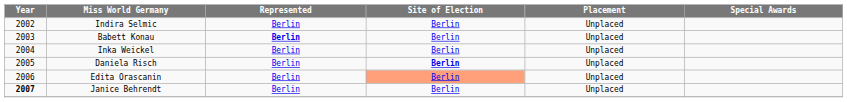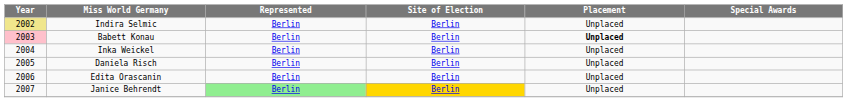(25, 24) no background -> (25, 24) khaki background
(25, 37) no background -> (25, 37) pink background
(286, 37) bold -> (286, 37) normal
(605, 37) normal -> (605, 37) bold
(445, 63) bold -> (445, 63) normal
(445, 76) lightsalmon background -> (445, 76) no background
(25, 90) bold -> (25, 90) normal
(286, 90) no background -> (286, 90) lightgreen background
(445, 90) no background -> (445, 90) gold background
